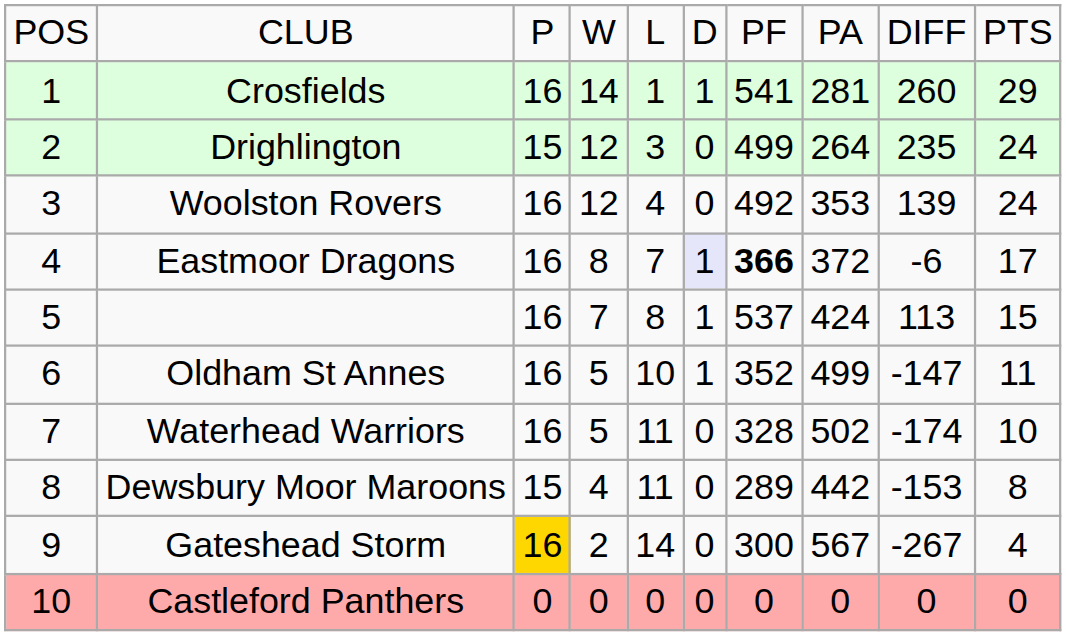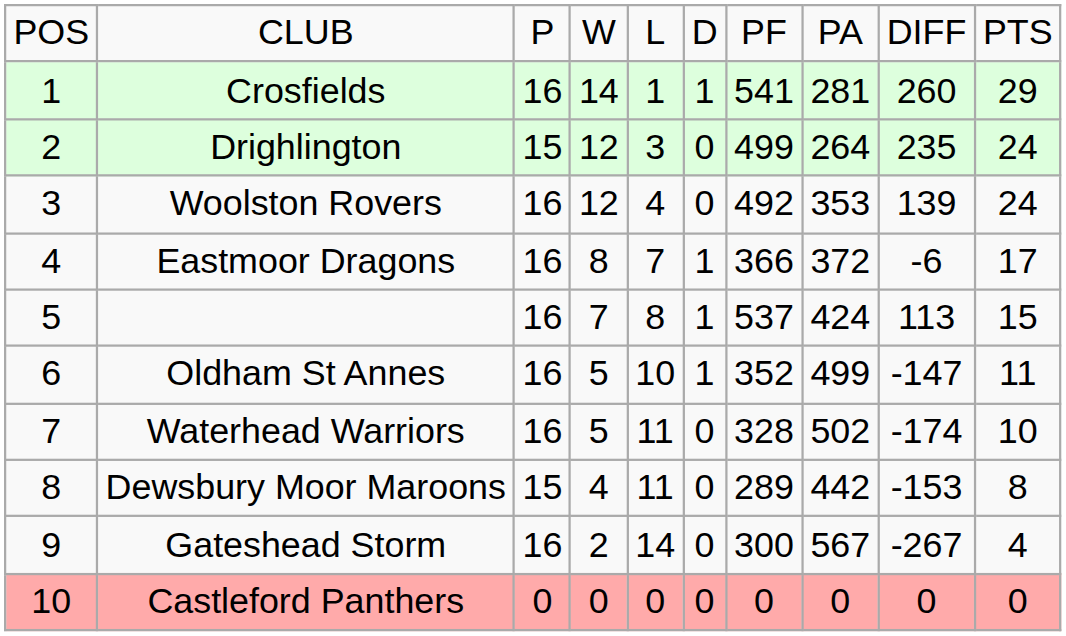(705, 260) lavender background -> (705, 260) no background
(764, 260) bold -> (764, 260) normal
(542, 544) gold background -> (542, 544) no background
